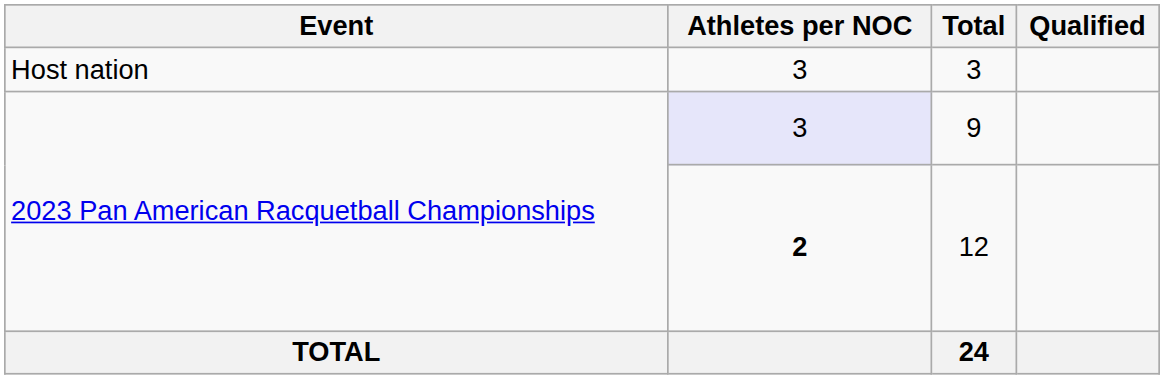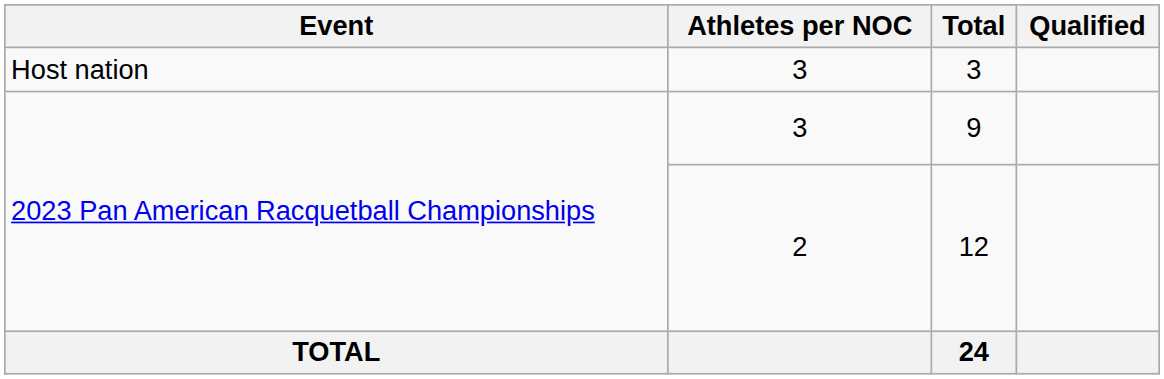(800, 127) lavender background -> (800, 127) no background
(800, 247) bold -> (800, 247) normal
